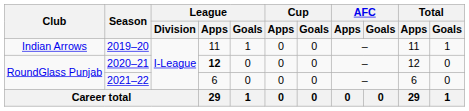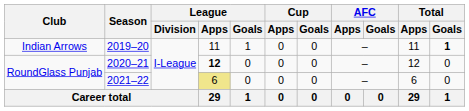(447, 47) normal -> (447, 47) bold
(214, 81) no background -> (214, 81) khaki background
